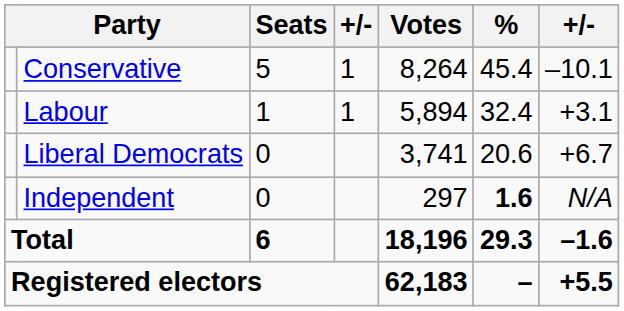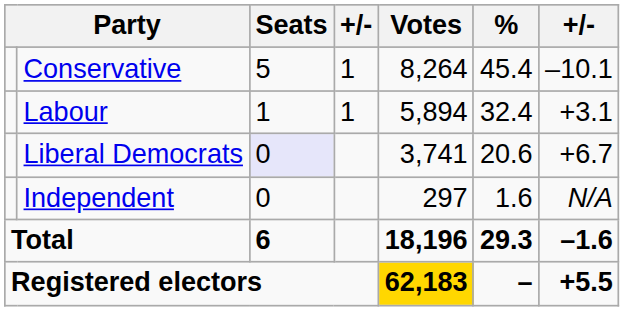(263, 154) no background -> (263, 154) lavender background
(514, 197) bold -> (514, 197) normal
(426, 283) no background -> (426, 283) gold background
